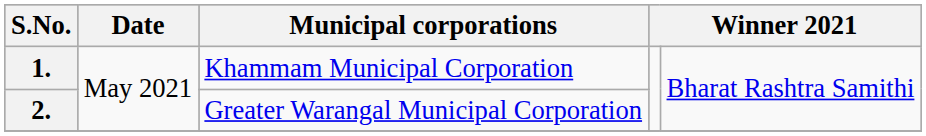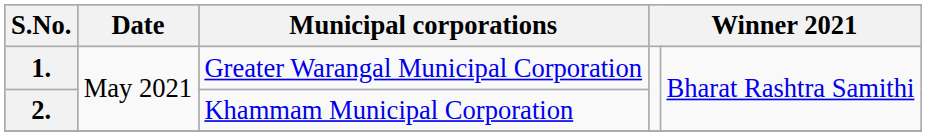(389, 67) Khammam Municipal Corporation -> (423, 67) Greater Warangal Municipal Corporation
(423, 109) Greater Warangal Municipal Corporation -> (389, 109) Khammam Municipal Corporation
